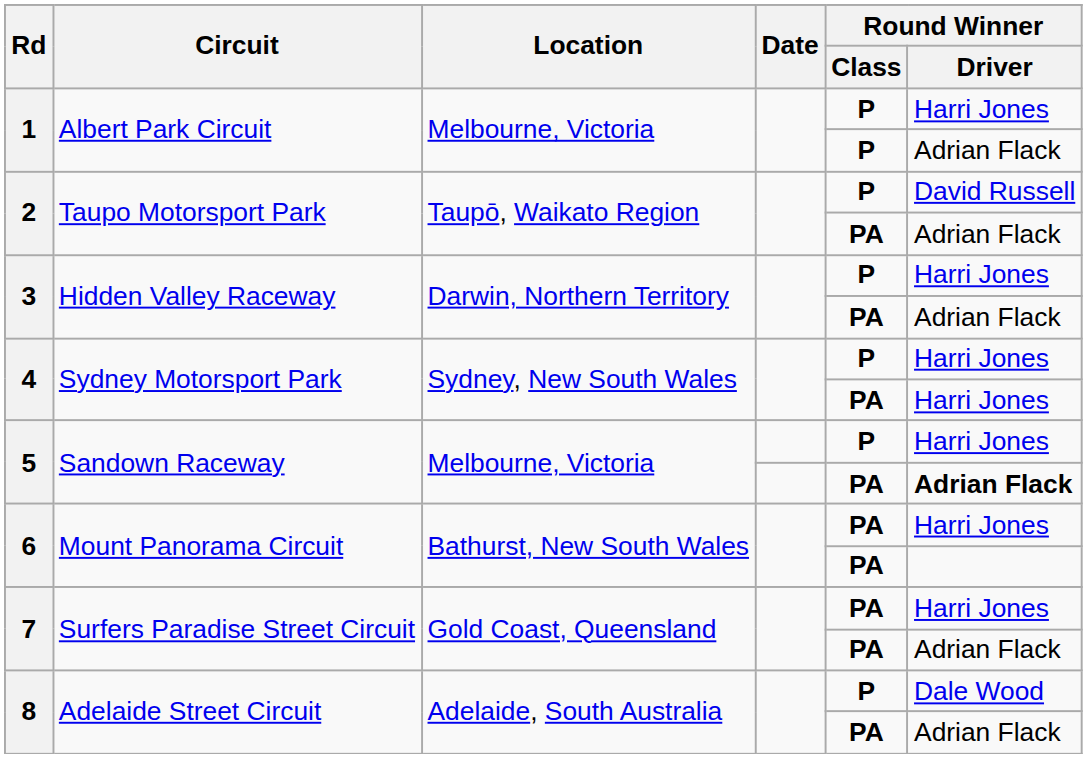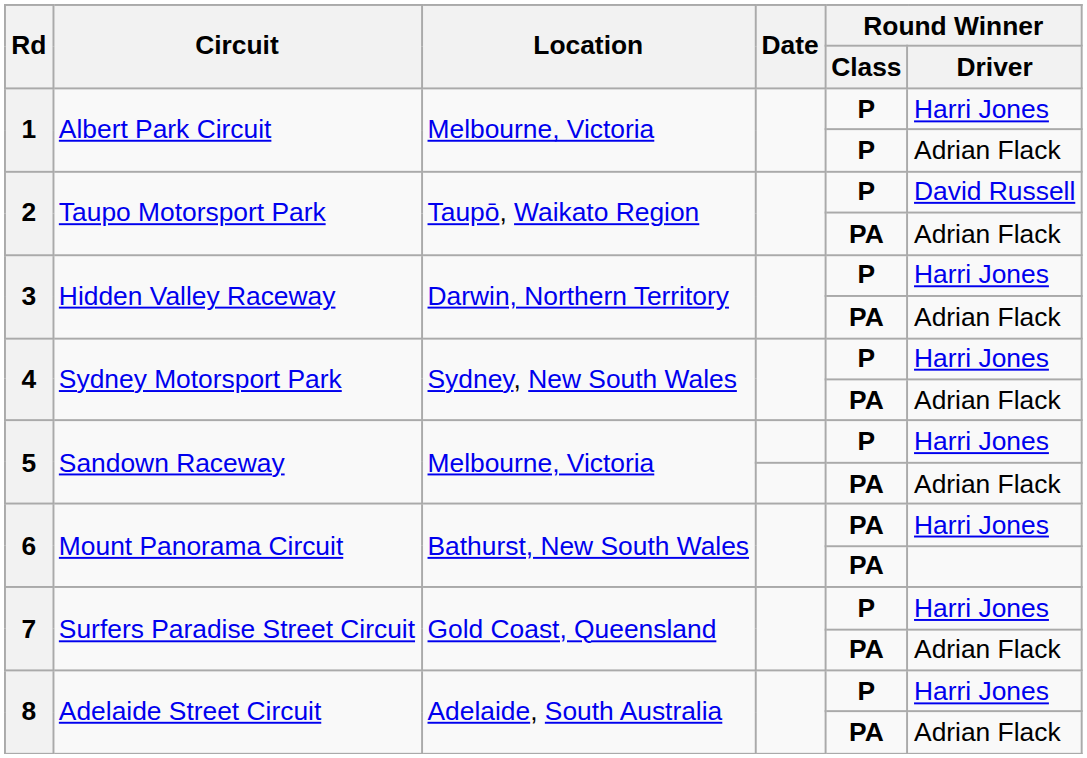(981, 400) Harri Jones -> (987, 400) Adrian Flack
(993, 483) bold -> (987, 483) normal
(866, 608) PA -> (866, 608) P
(979, 691) Dale Wood -> (981, 691) Harri Jones
